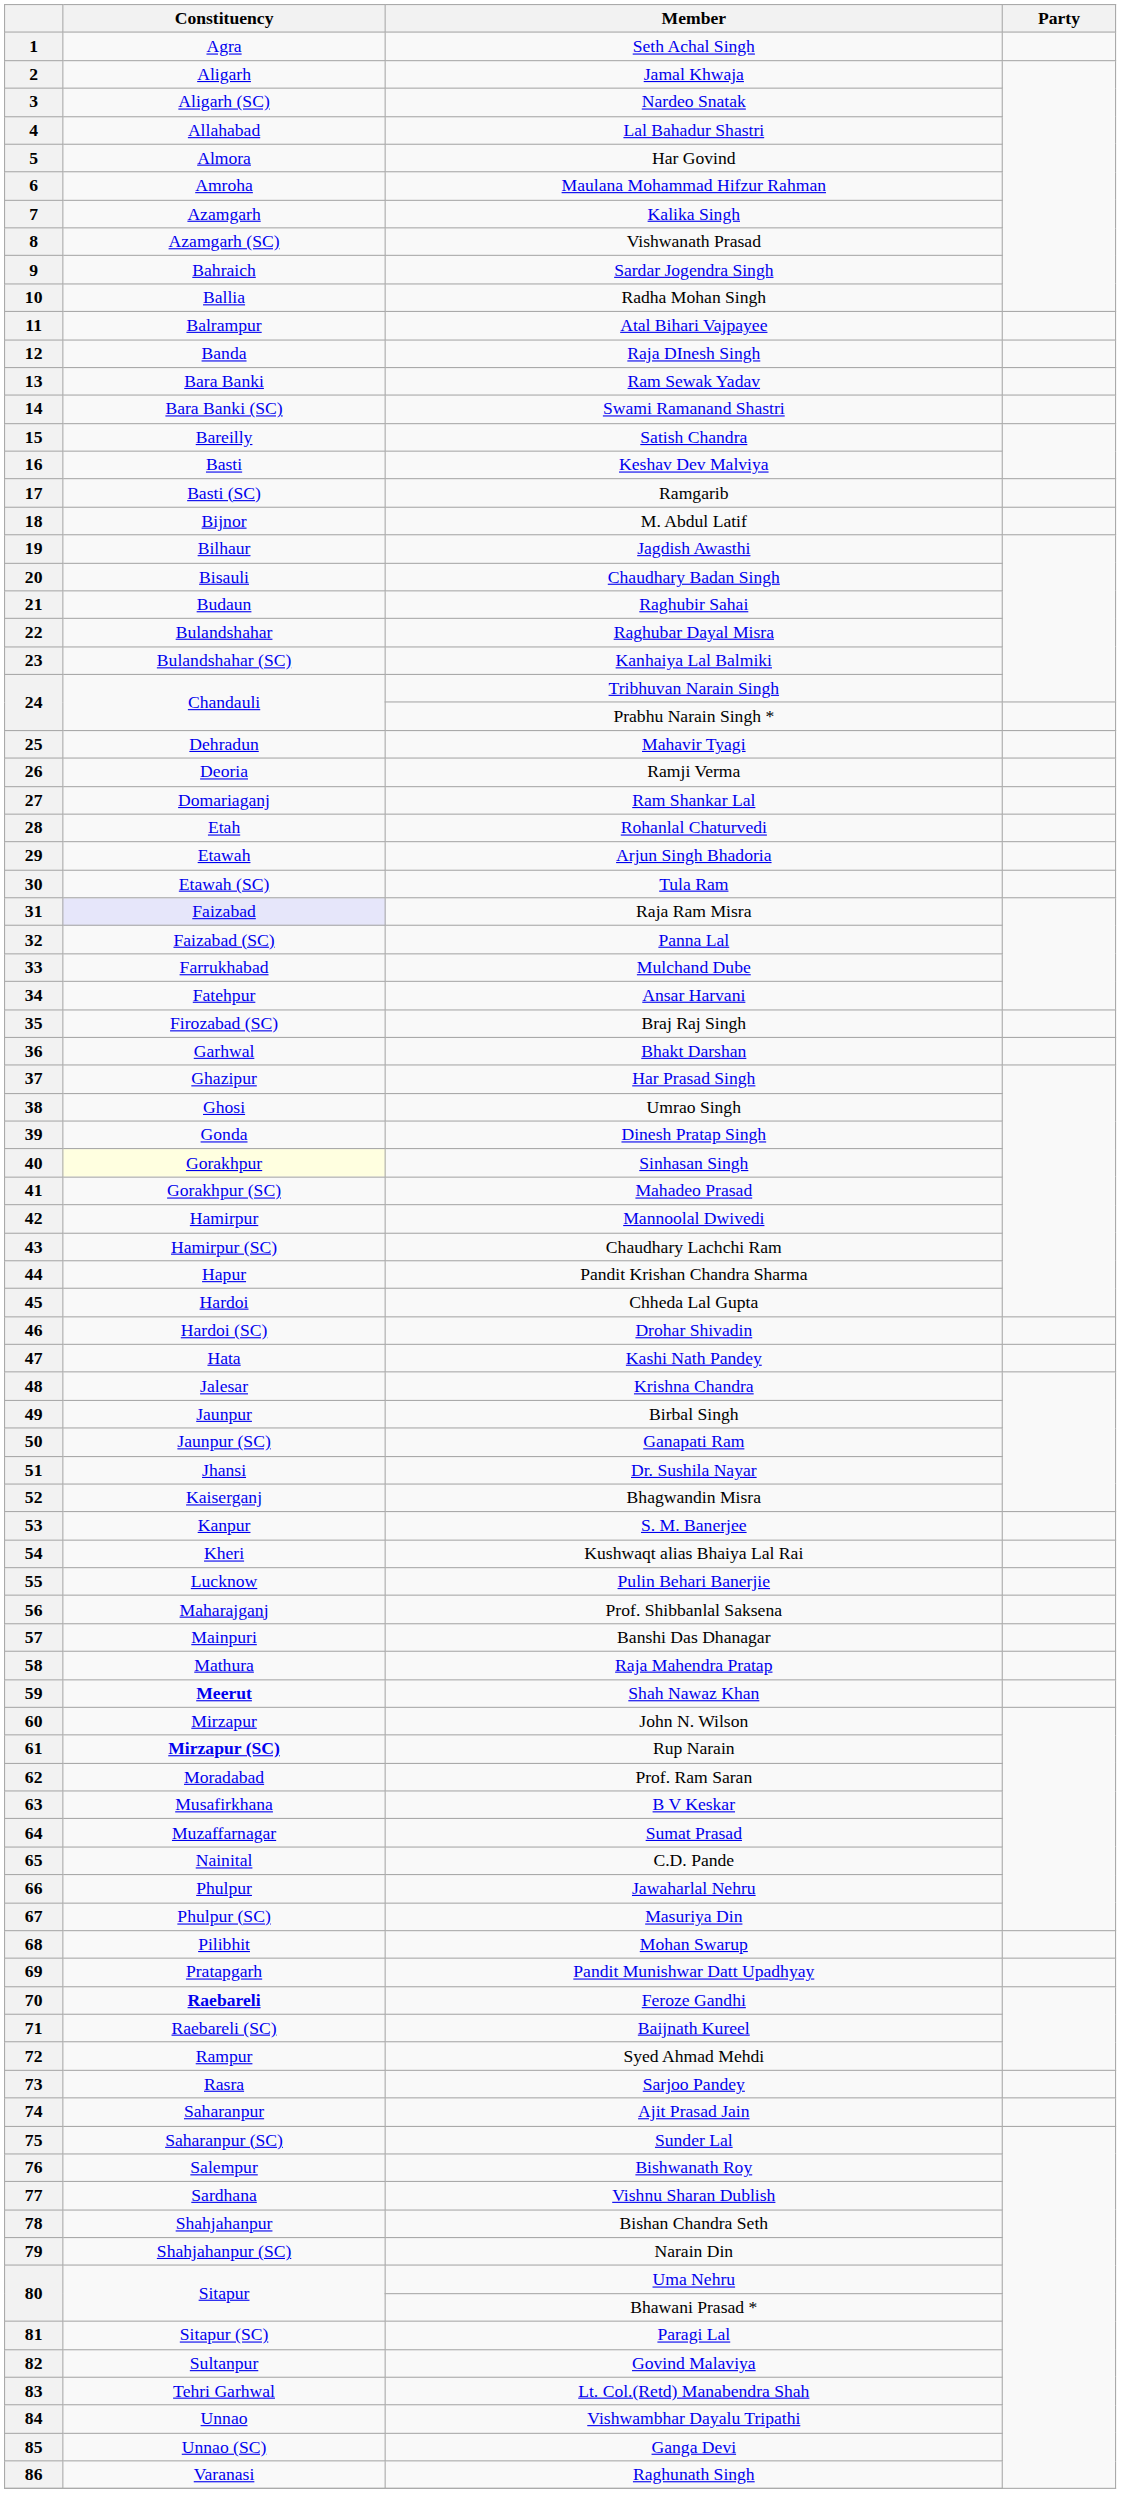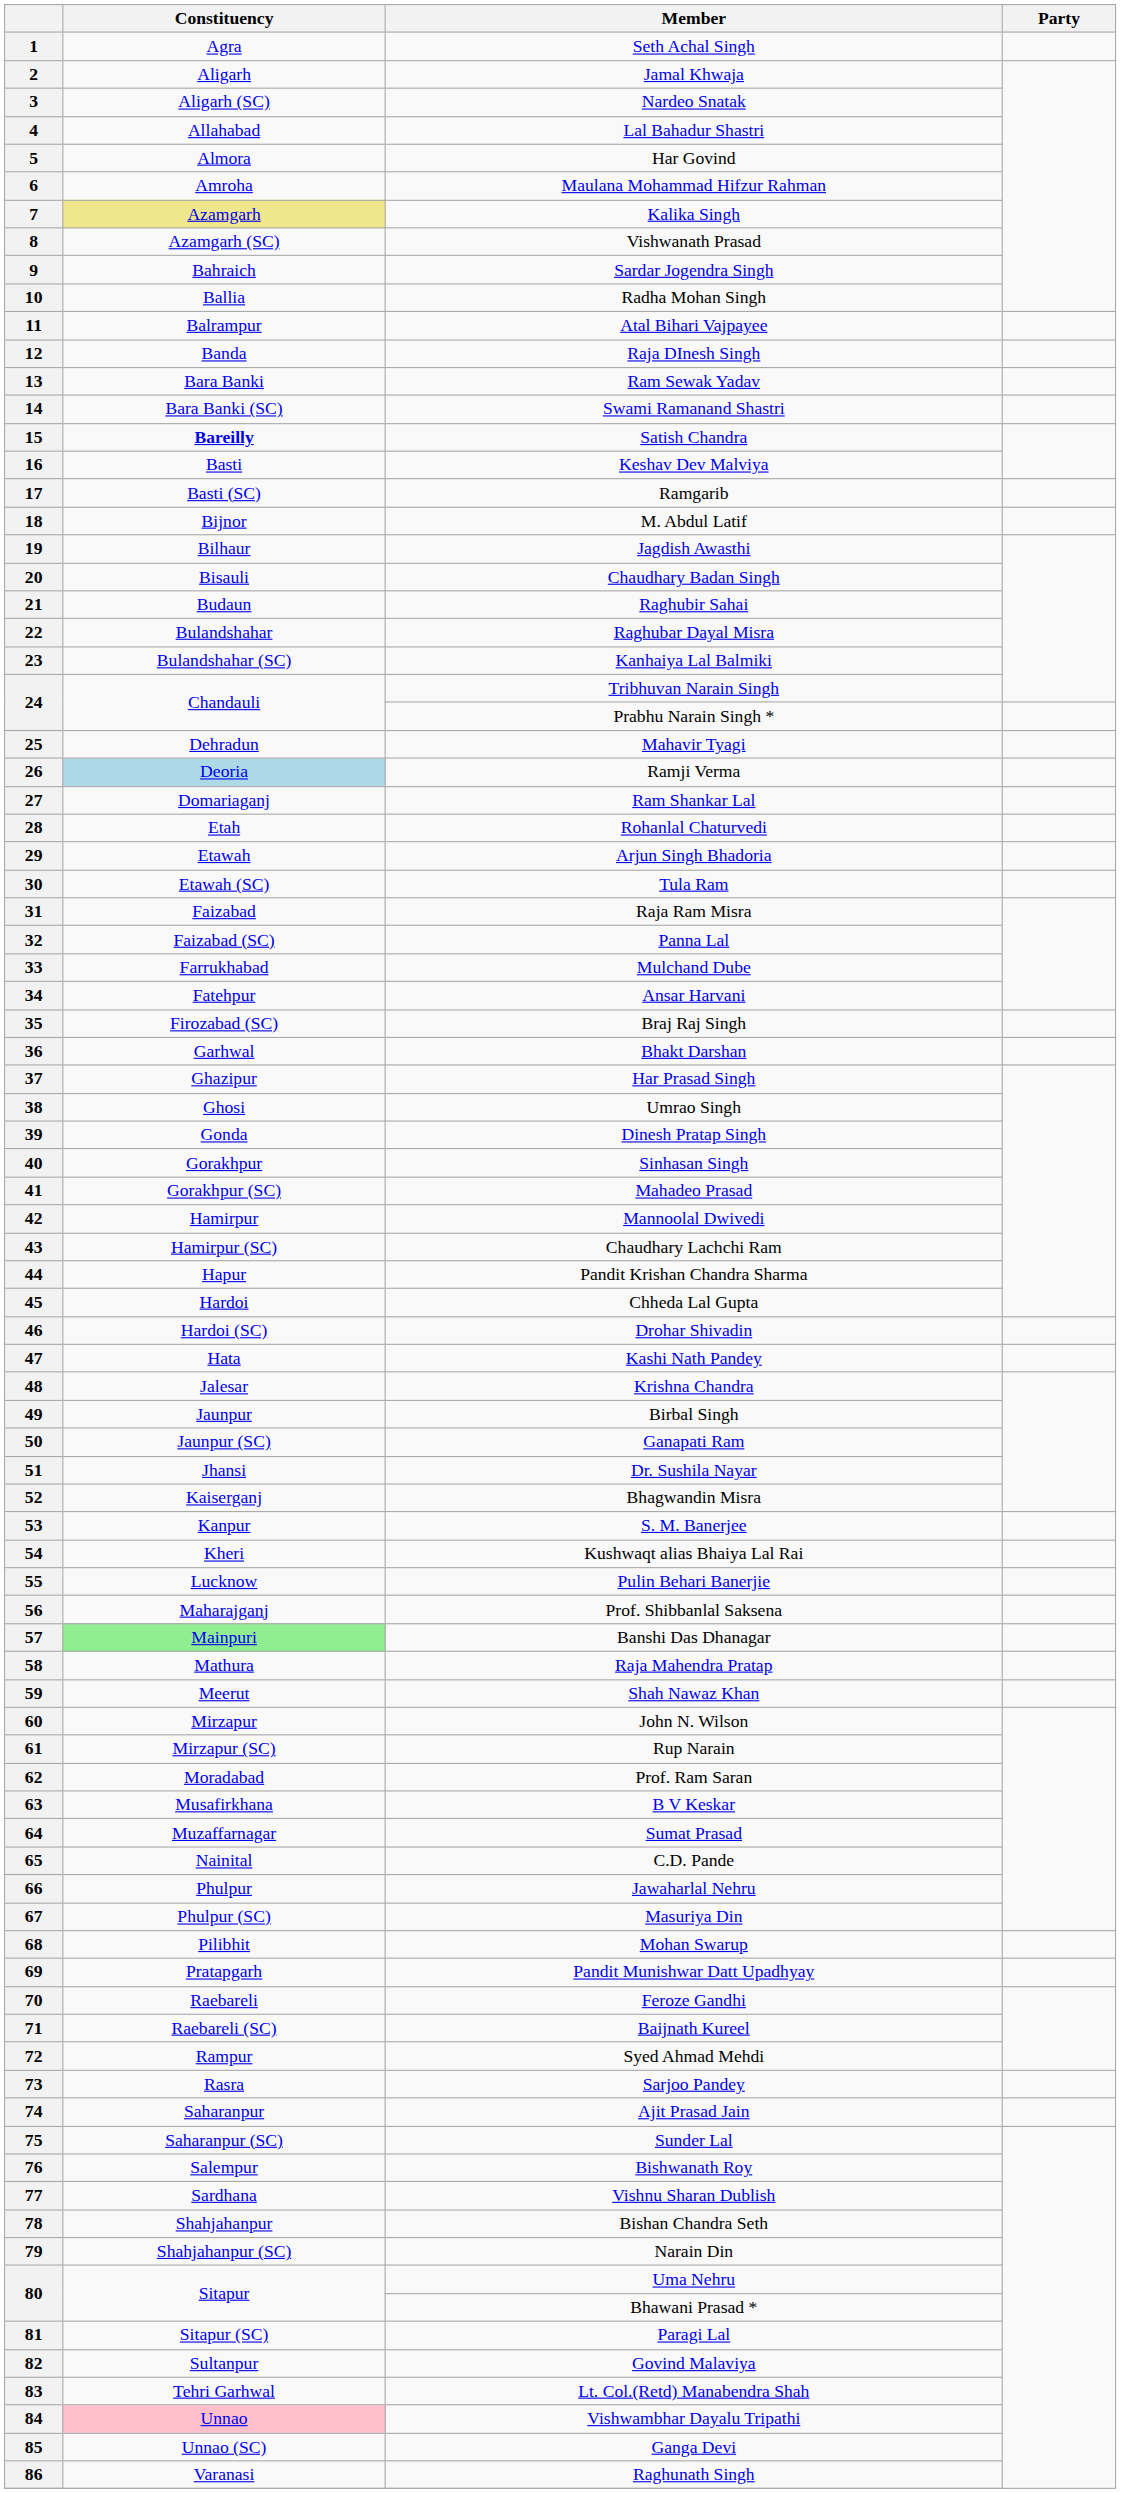(224, 213) no background -> (224, 213) khaki background
(224, 437) normal -> (224, 437) bold
(224, 772) no background -> (224, 772) lightblue background
(224, 911) lavender background -> (224, 911) no background
(224, 1162) lightyellow background -> (224, 1162) no background
(224, 1637) no background -> (224, 1637) lightgreen background
(224, 1693) bold -> (224, 1693) normal
(224, 1749) bold -> (224, 1749) normal
(224, 2000) bold -> (224, 2000) normal
(224, 2418) no background -> (224, 2418) pink background
